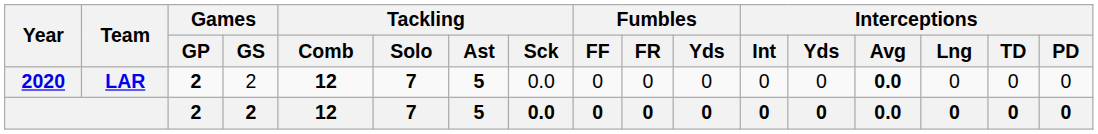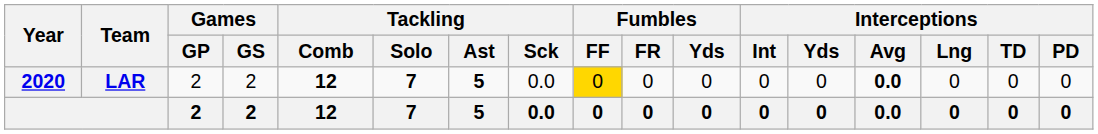(196, 81) bold -> (196, 81) normal
(598, 81) no background -> (598, 81) gold background
